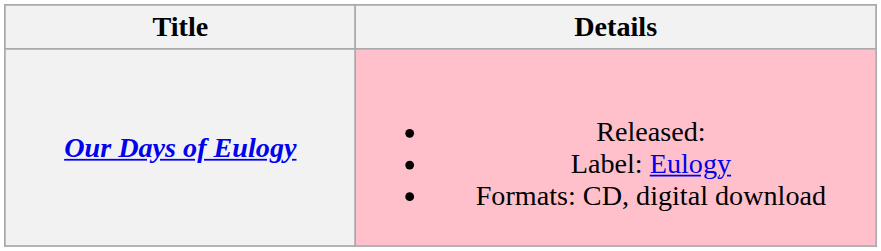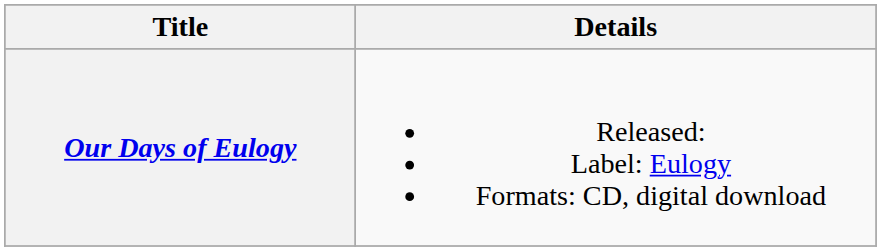(616, 163) pink background -> (616, 163) no background
